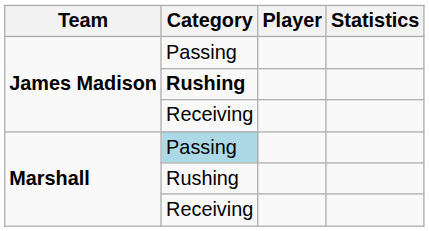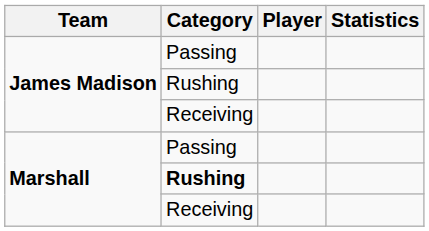(206, 84) bold -> (203, 84) normal
(201, 146) lightblue background -> (201, 146) no background
(203, 178) normal -> (206, 178) bold
